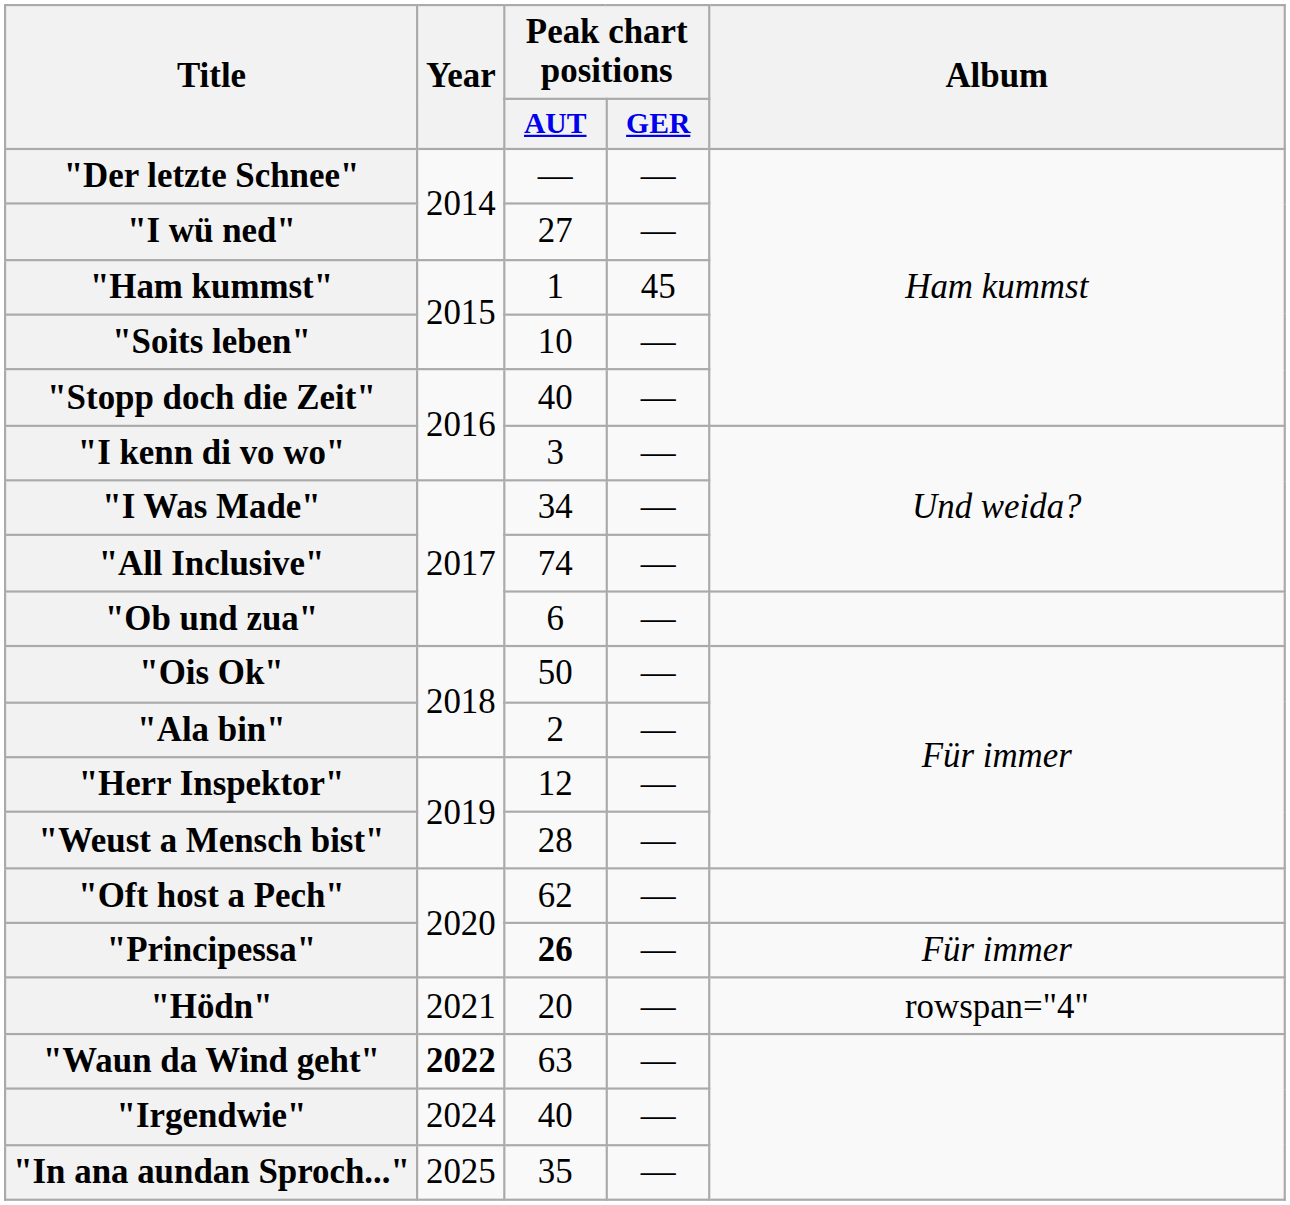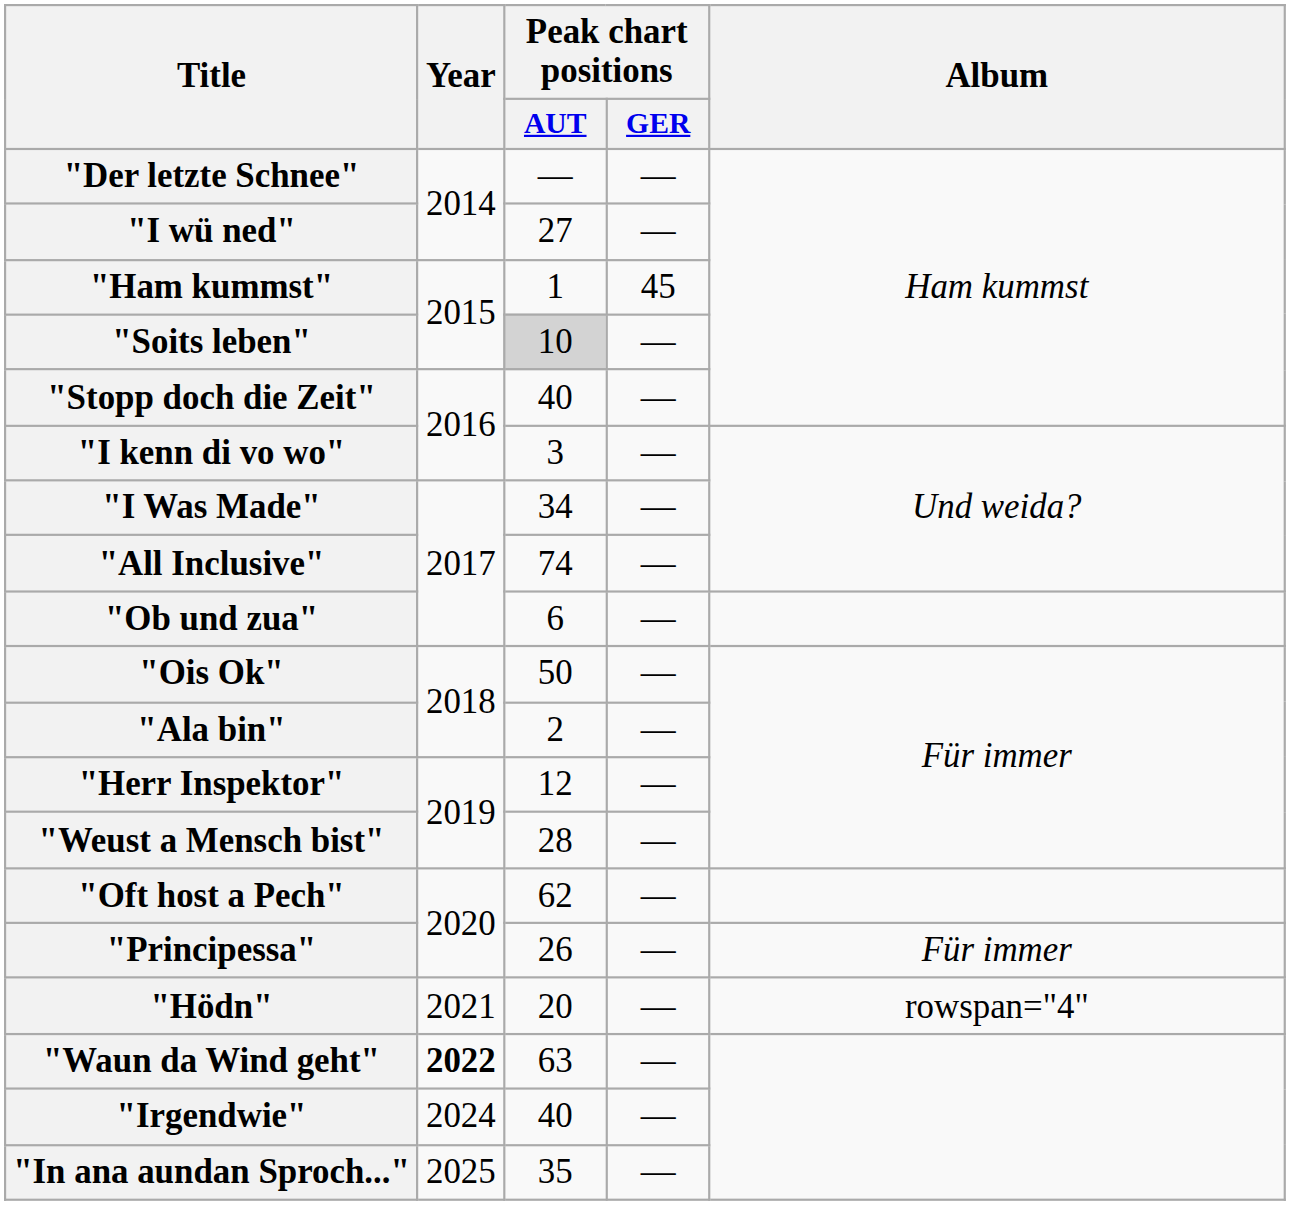(555, 341) no background -> (555, 341) lightgrey background
(555, 950) bold -> (555, 950) normal
